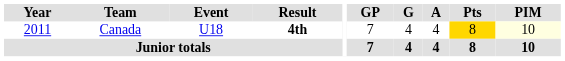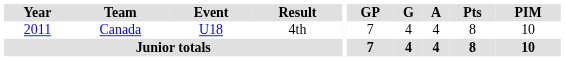(297, 30) bold -> (297, 30) normal
(472, 30) gold background -> (472, 30) no background
(528, 30) lightyellow background -> (528, 30) no background
